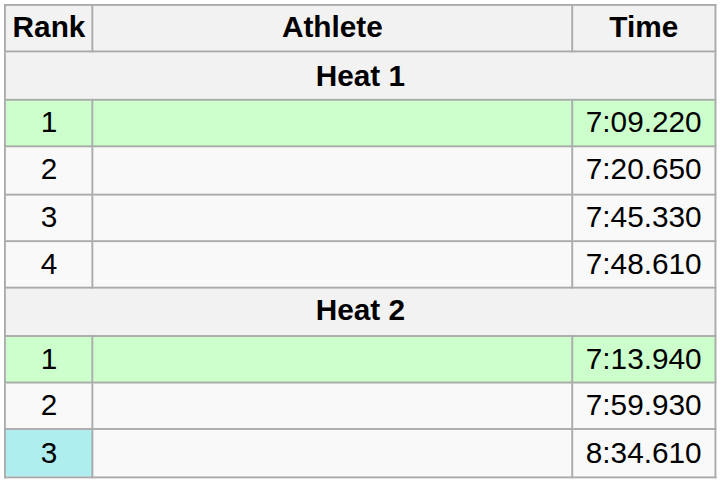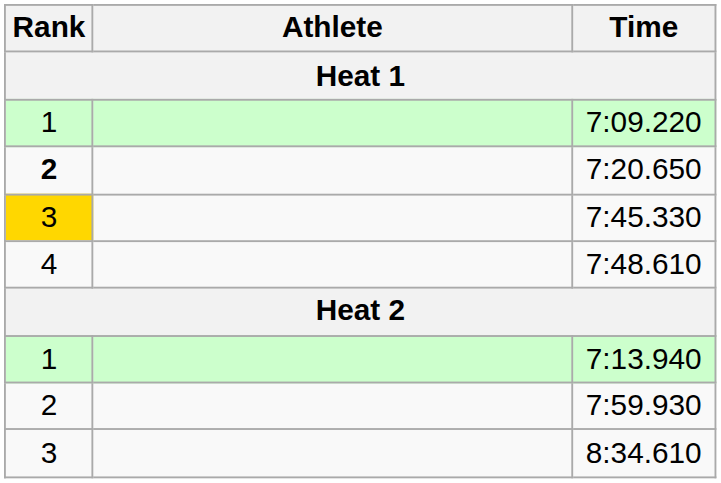(49, 169) normal -> (49, 169) bold
(49, 216) no background -> (49, 216) gold background
(49, 452) paleturquoise background -> (49, 452) no background
